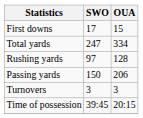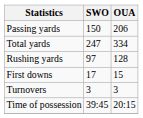rows swapped: (29, 28) <-> (33, 74)
